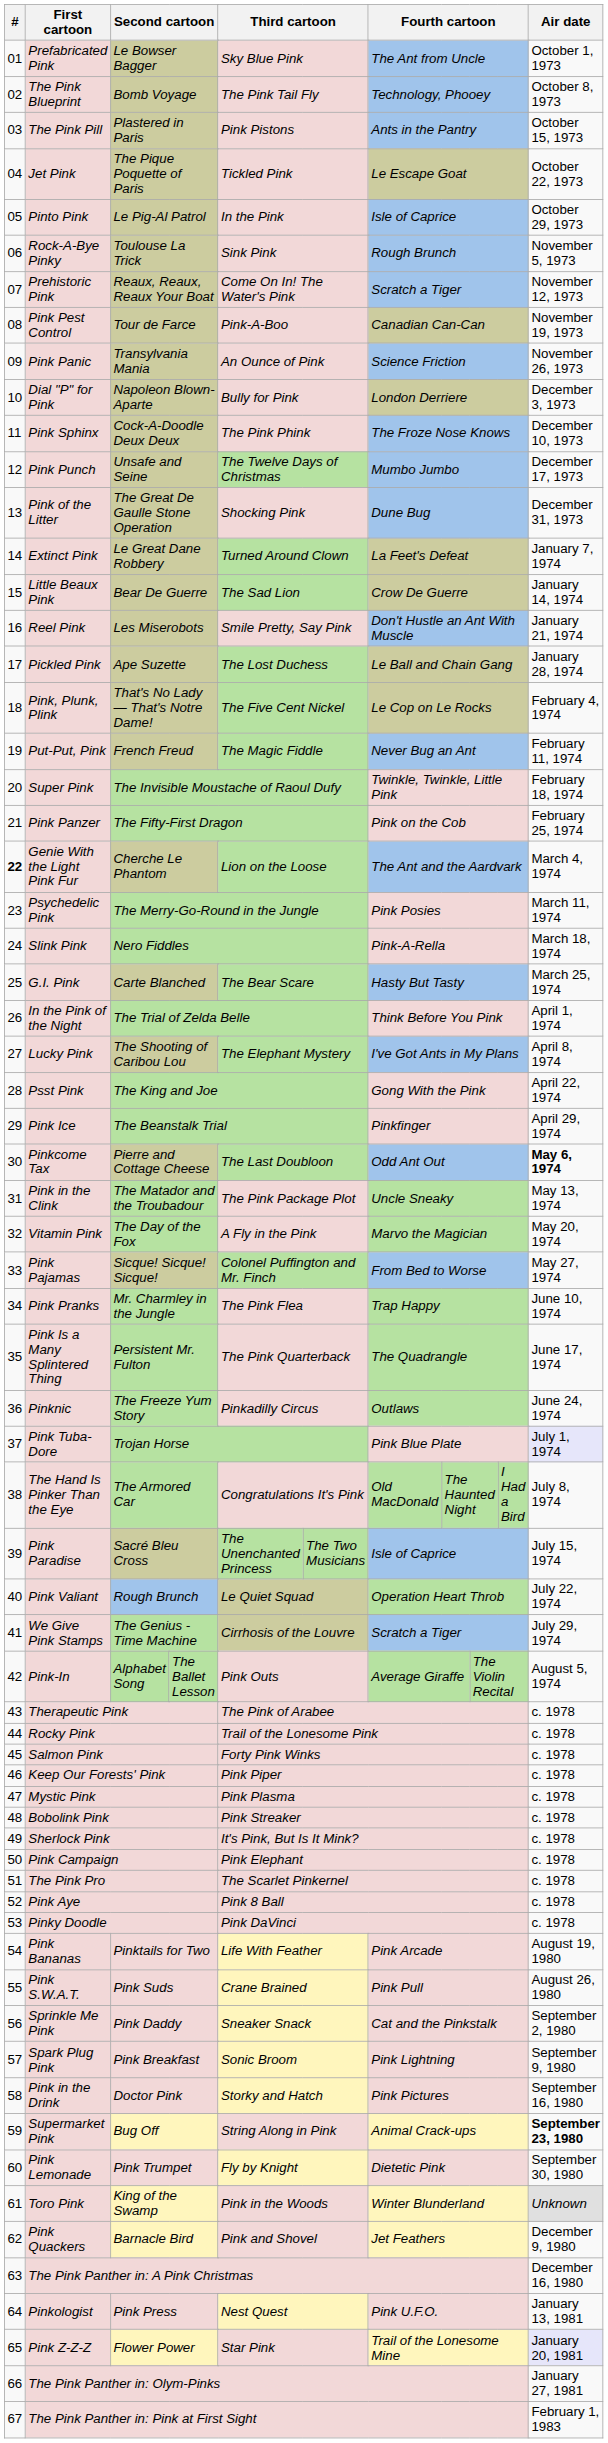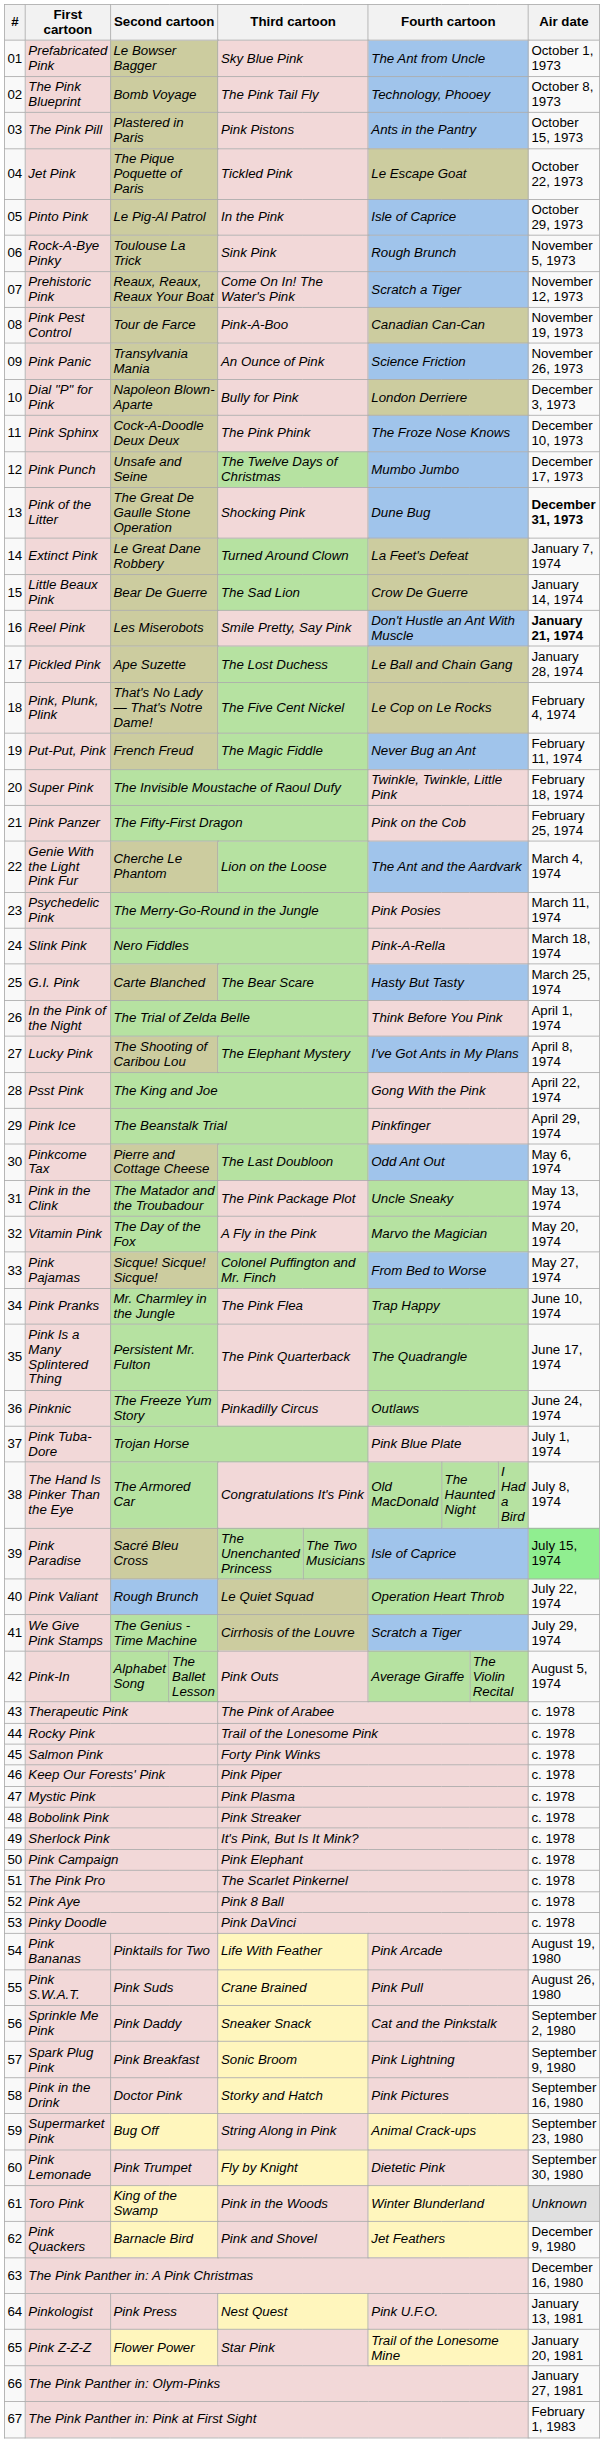(562, 512) normal -> (564, 512) bold
(557, 628) normal -> (557, 628) bold
(15, 866) bold -> (15, 866) normal
(552, 1162) bold -> (551, 1162) normal
(551, 1444) lavender background -> (551, 1444) no background
(554, 1553) no background -> (554, 1553) lightgreen background
(566, 2131) bold -> (564, 2131) normal
(557, 2347) lavender background -> (557, 2347) no background
